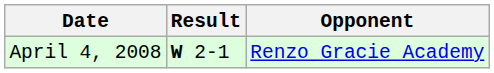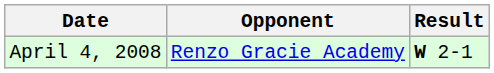columns swapped: (367, 21) <-> (206, 21)
